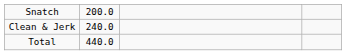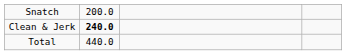(100, 27) normal -> (100, 27) bold
